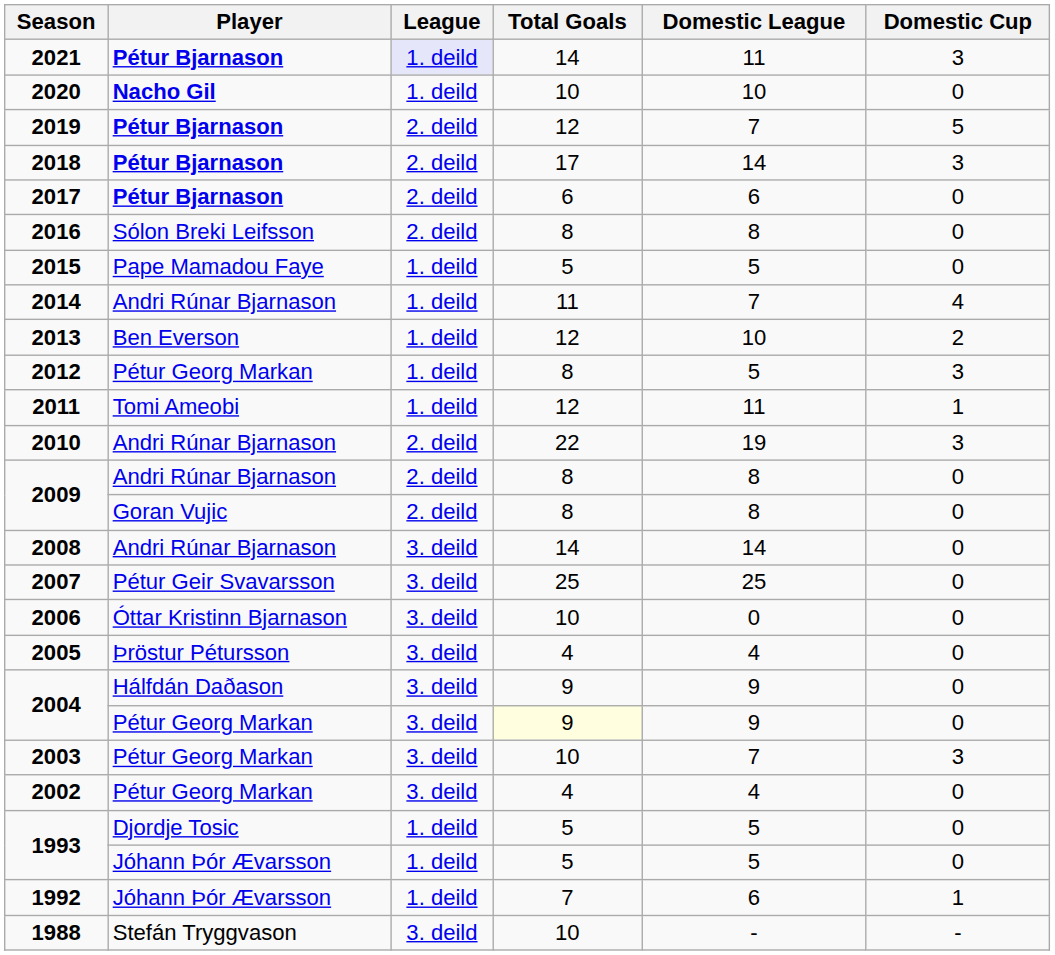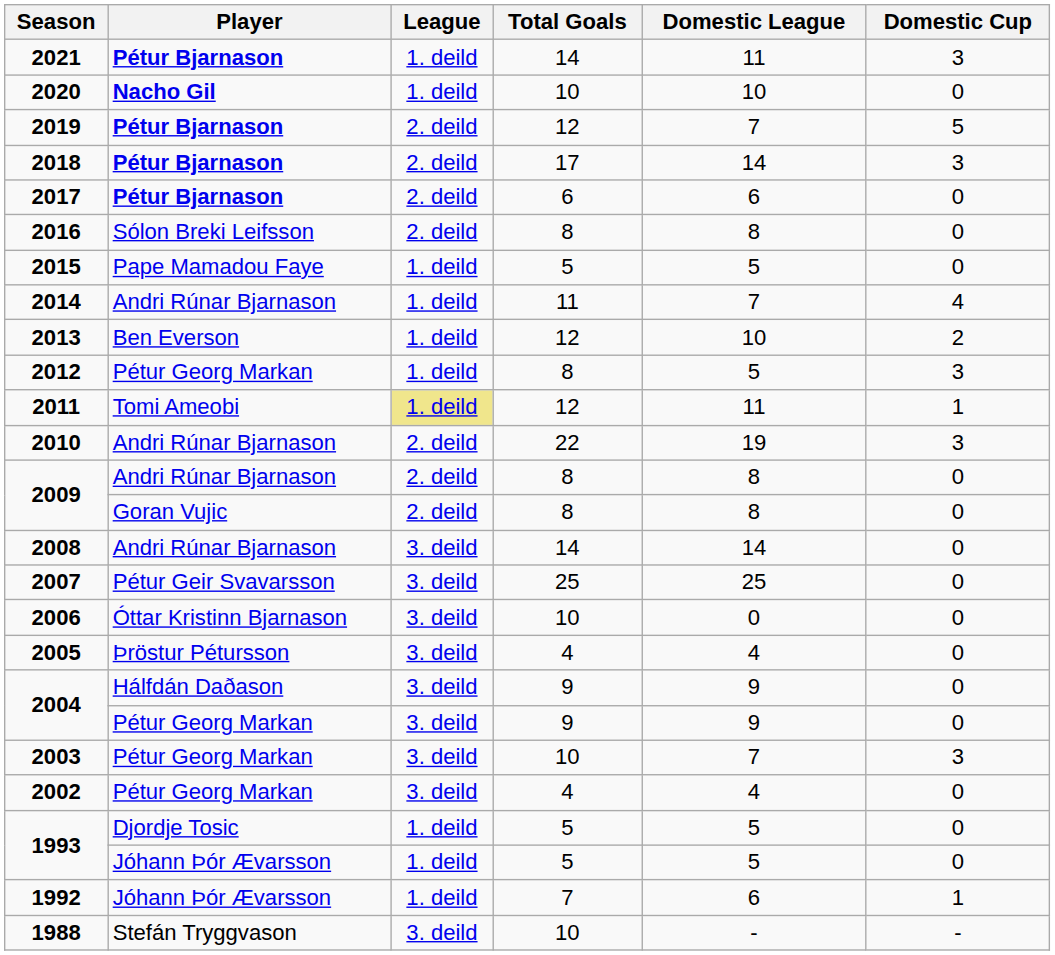(442, 57) lavender background -> (442, 57) no background
(442, 407) no background -> (442, 407) khaki background
(567, 722) lightyellow background -> (567, 722) no background
